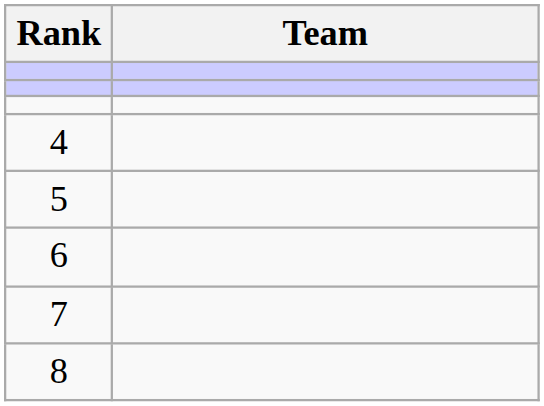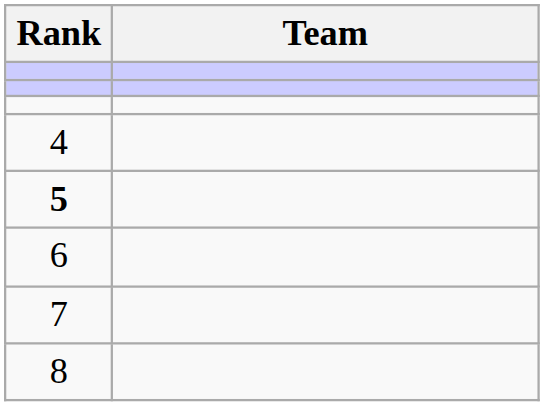(59, 198) normal -> (59, 198) bold
